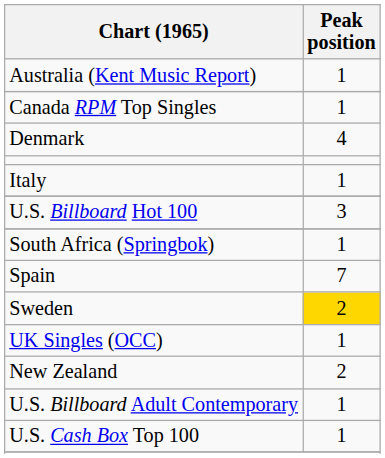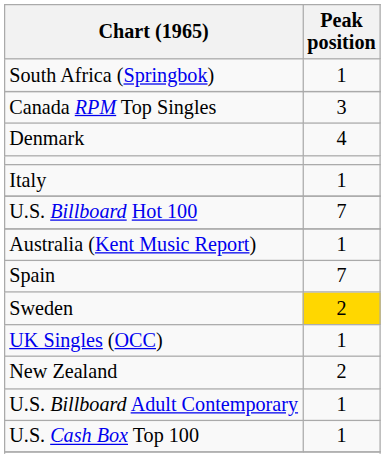(133, 75) Australia (Kent Music Report) -> (112, 75) South Africa (Springbok)
(342, 107) 1 -> (342, 107) 3
(342, 212) 3 -> (342, 212) 7
(112, 244) South Africa (Springbok) -> (133, 244) Australia (Kent Music Report)
